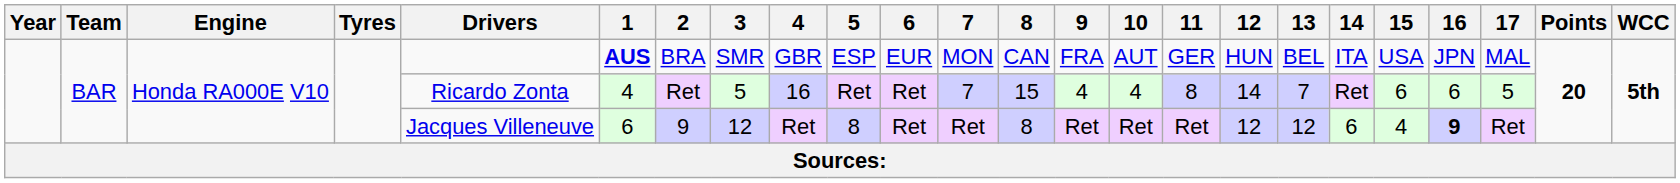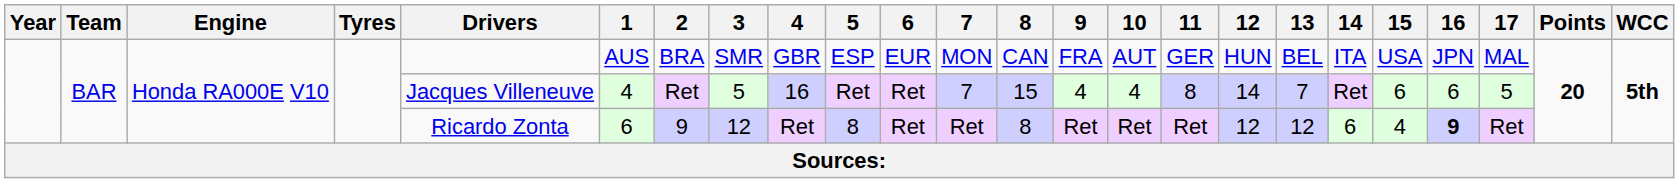(627, 57) bold -> (627, 57) normal
(500, 92) Ricardo Zonta -> (500, 92) Jacques Villeneuve
(500, 126) Jacques Villeneuve -> (500, 126) Ricardo Zonta
